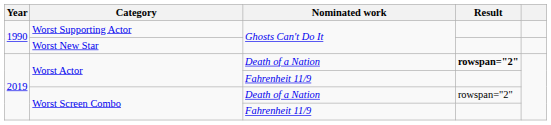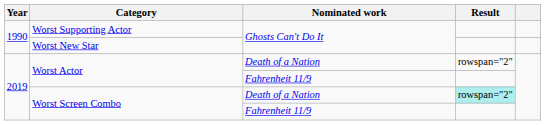(488, 62) bold -> (485, 62) normal
(485, 95) no background -> (485, 95) paleturquoise background
